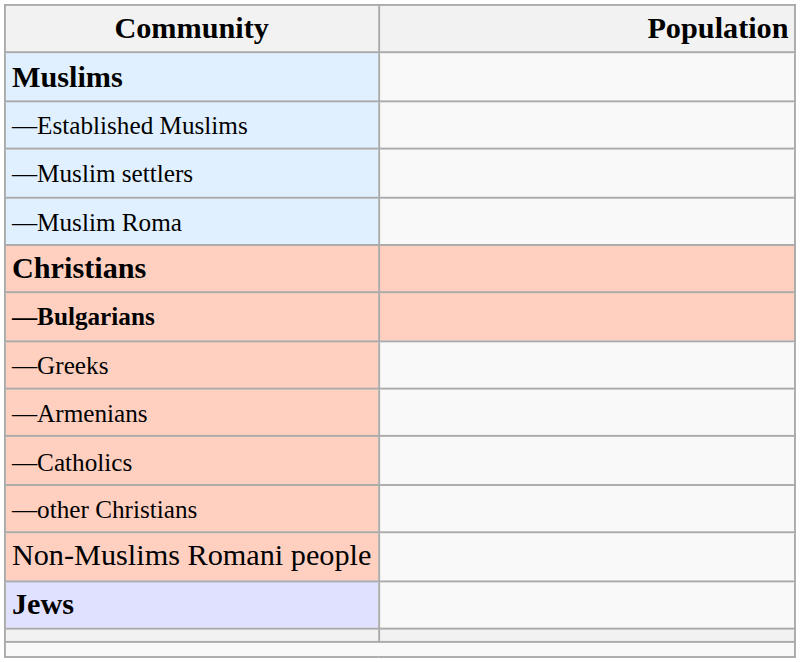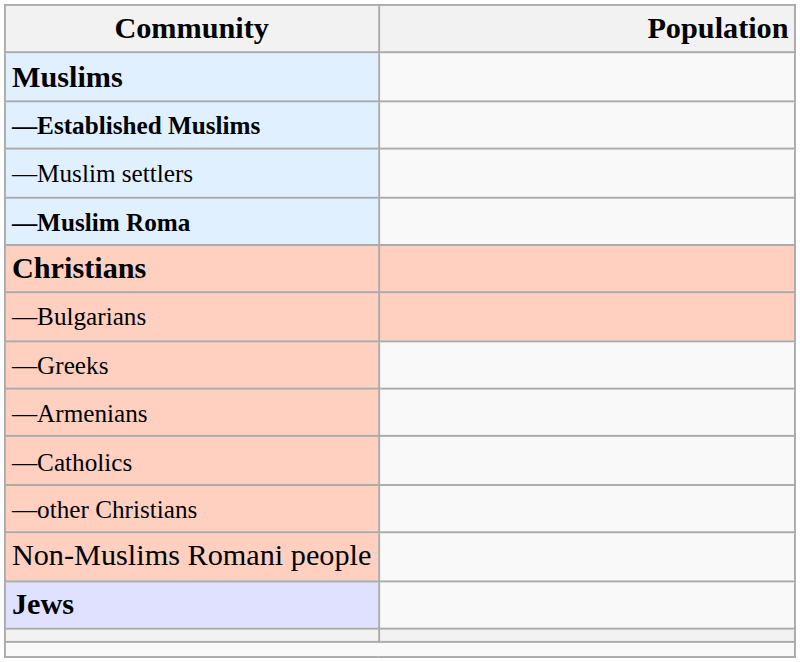(130, 126) normal -> (136, 124) bold
(97, 222) normal -> (101, 220) bold
(83, 316) bold -> (79, 318) normal
